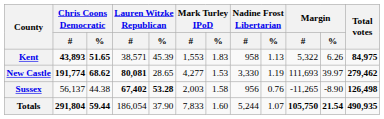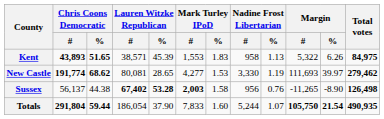(134, 74) bold -> (134, 74) normal
(193, 90) normal -> (193, 90) bold
